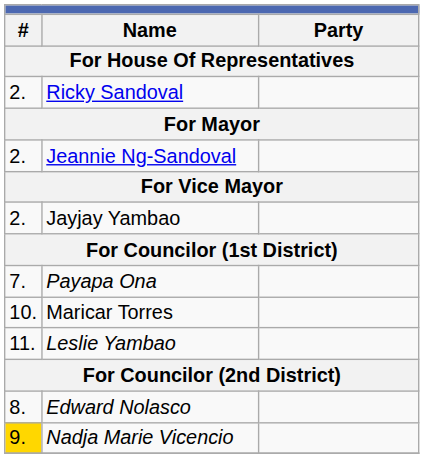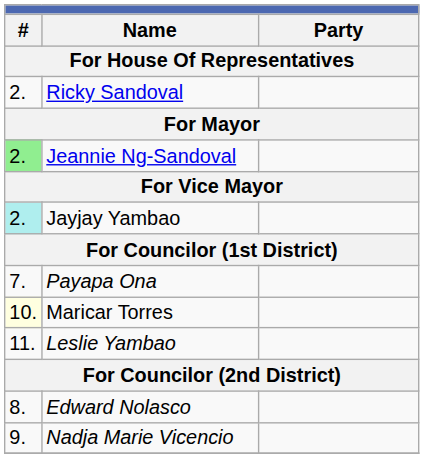(18, 156) no background -> (18, 156) lightgreen background
(18, 218) no background -> (18, 218) paleturquoise background
(23, 313) no background -> (23, 313) lightyellow background
(18, 438) gold background -> (18, 438) no background
